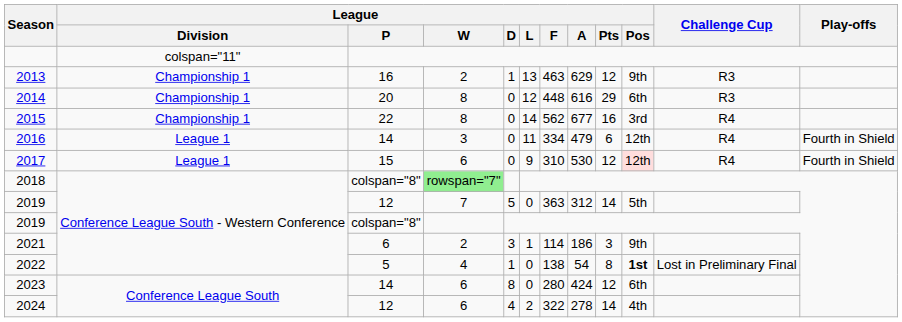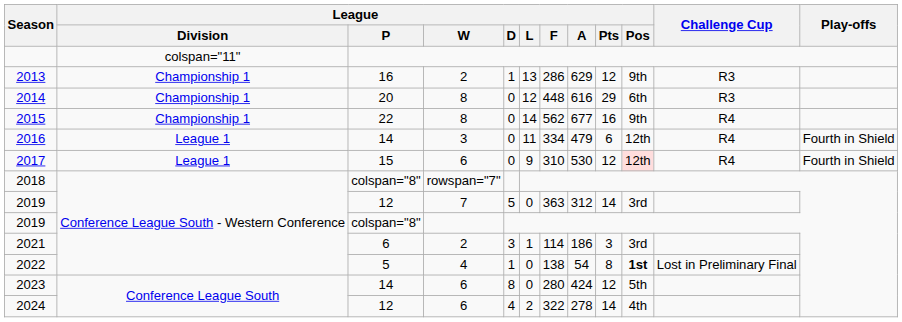(554, 77) 463 -> (554, 77) 286
(638, 118) 3rd -> (638, 118) 9th
(464, 181) lightgreen background -> (464, 181) no background
(638, 202) 5th -> (638, 202) 3rd
(638, 243) 9th -> (638, 243) 3rd
(638, 285) 6th -> (638, 285) 5th
